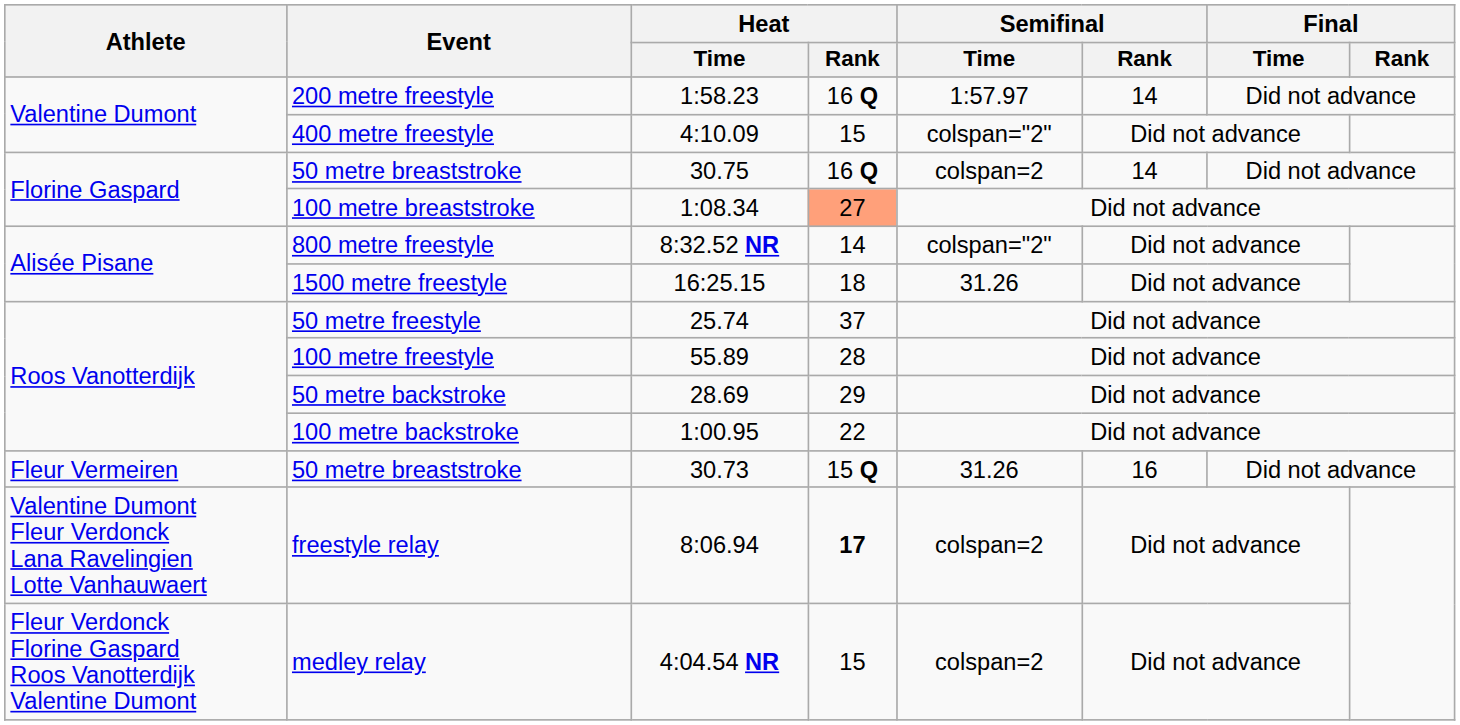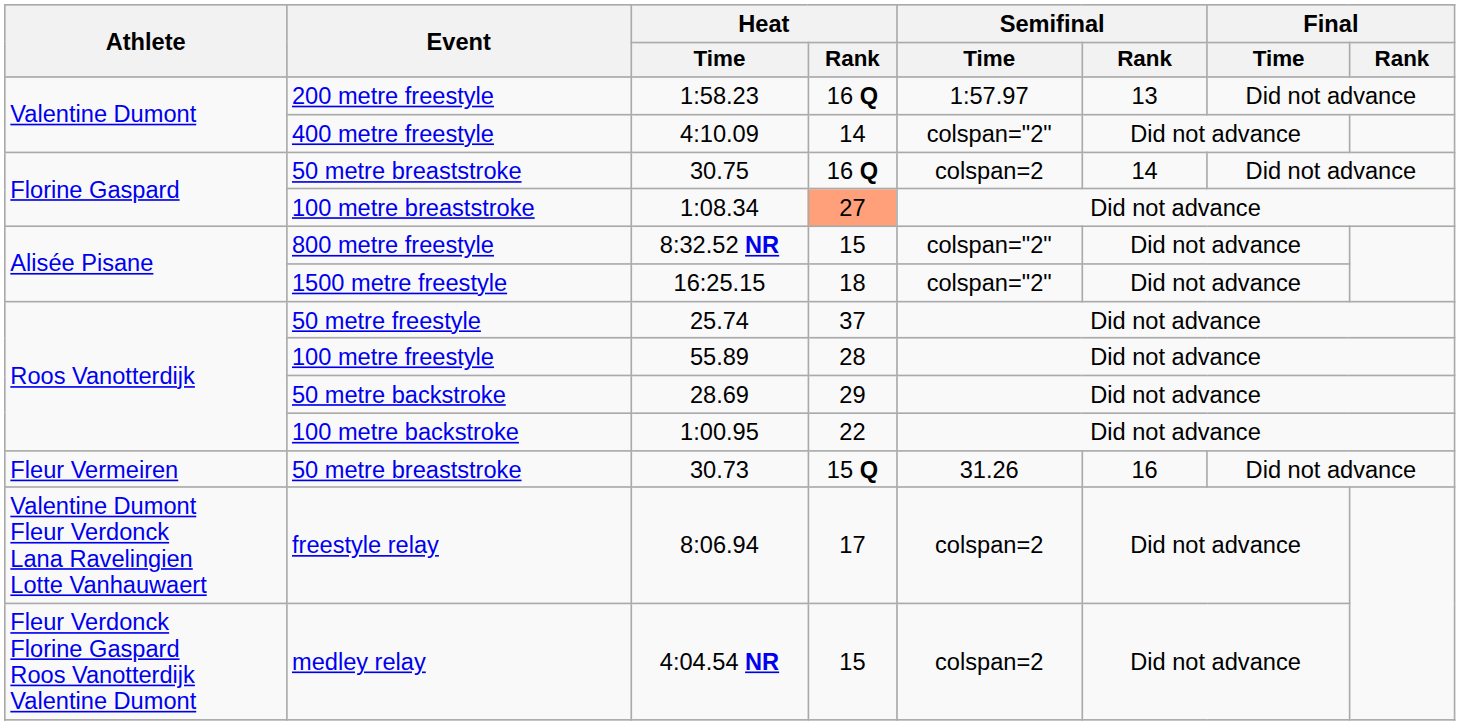(1145, 96) 14 -> (1145, 96) 13
(852, 134) 15 -> (852, 134) 14
(852, 246) 14 -> (852, 246) 15
(989, 283) 31.26 -> (989, 283) colspan="2"
(852, 546) bold -> (852, 546) normal
